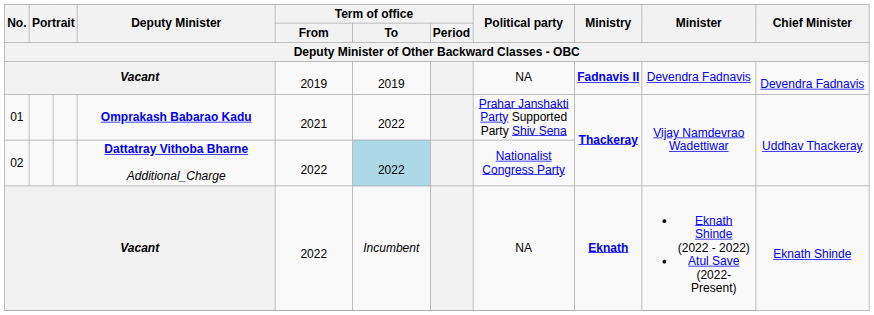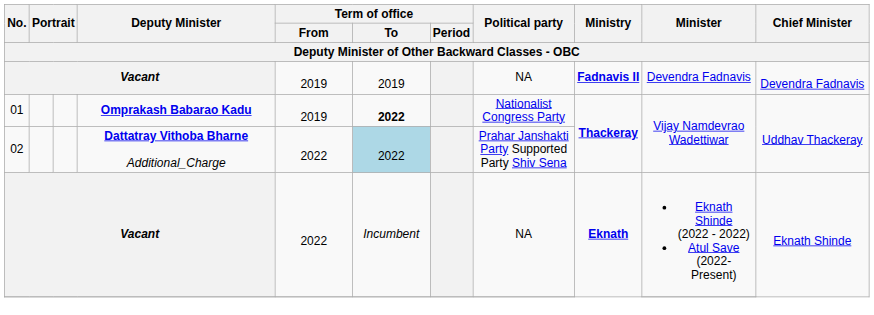(314, 123) 2021 -> (314, 117) 2019
(391, 123) normal -> (391, 117) bold
(524, 117) Prahar Janshakti Party Supported Party Shiv Sena -> (524, 110) Nationalist Congress Party
(524, 163) Nationalist Congress Party -> (524, 149) Prahar Janshakti Party Supported Party Shiv Sena
